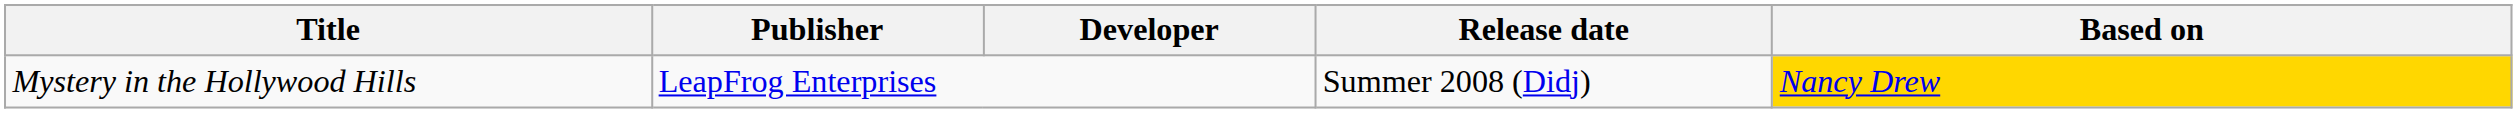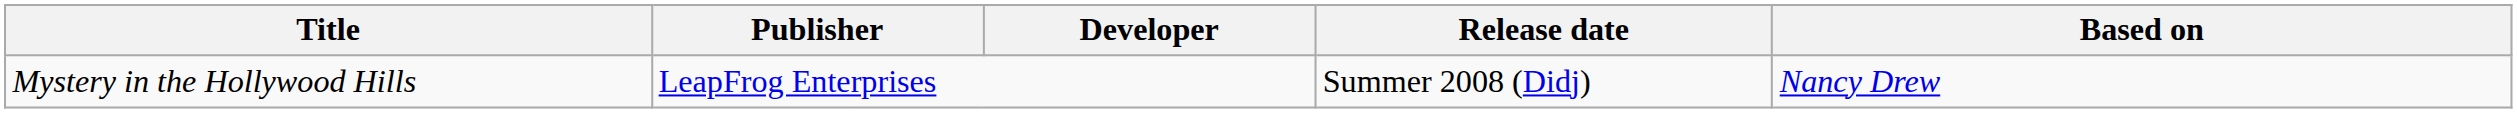(1860, 81) gold background -> (1860, 81) no background
